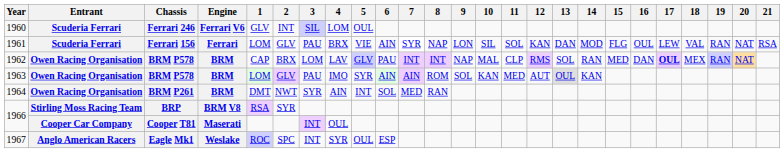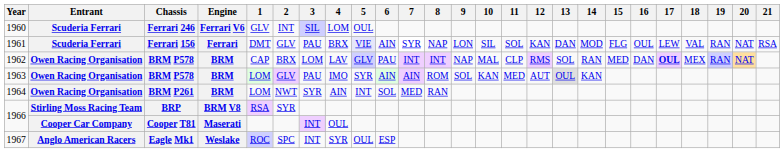(260, 44) LOM -> (260, 44) DMT
(363, 44) no background -> (363, 44) lavender background
(260, 92) DMT -> (260, 92) LOM
